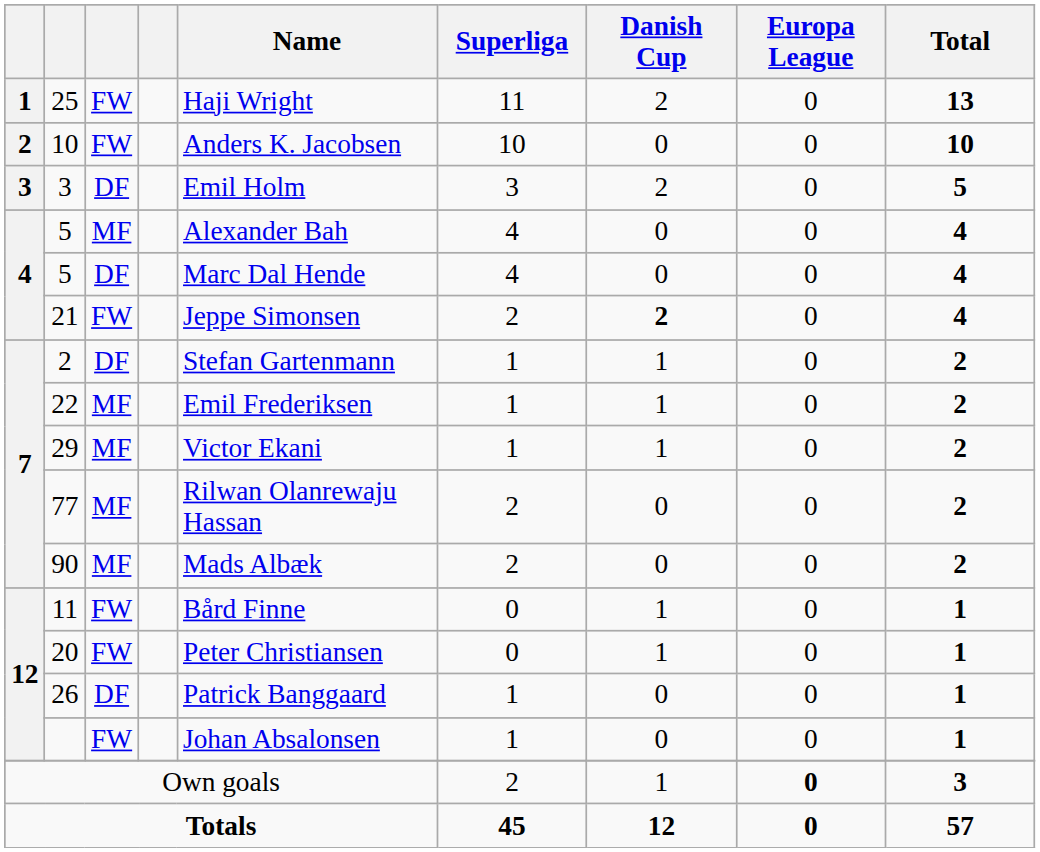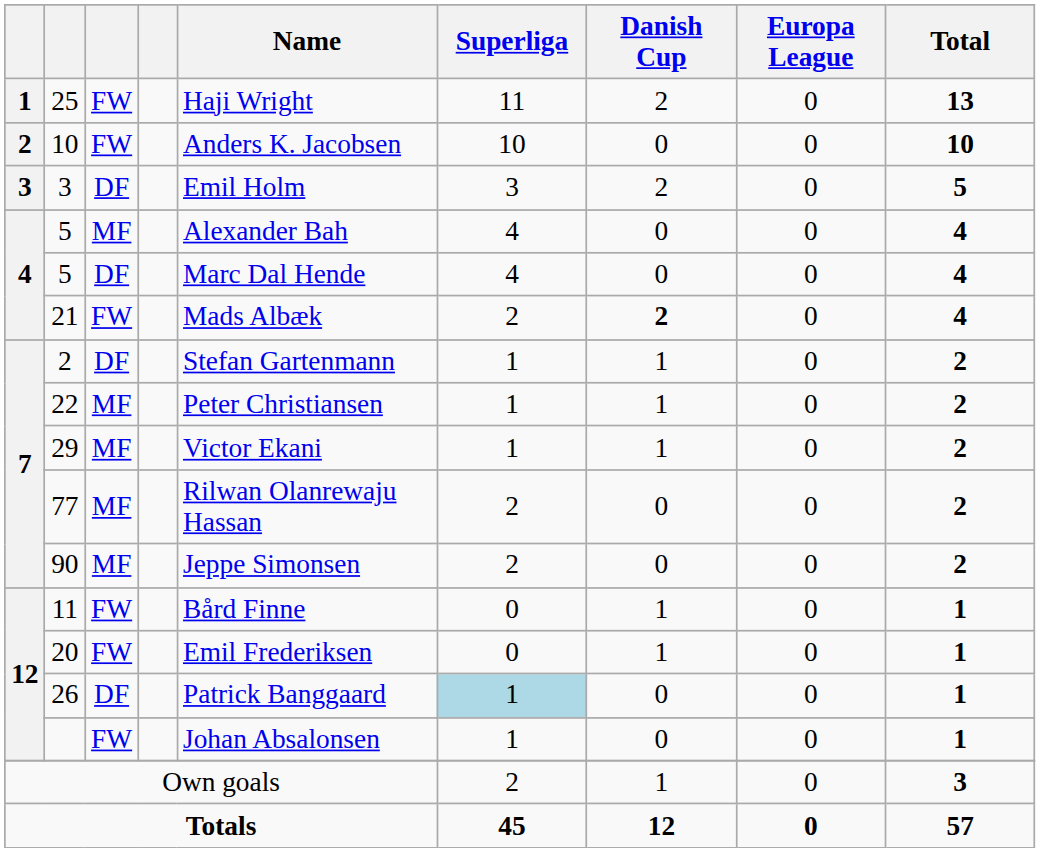(272, 317) Jeppe Simonsen -> (253, 317) Mads Albæk
(278, 404) Emil Frederiksen -> (283, 404) Peter Christiansen
(253, 565) Mads Albæk -> (272, 565) Jeppe Simonsen
(283, 651) Peter Christiansen -> (278, 651) Emil Frederiksen
(512, 695) no background -> (512, 695) lightblue background
(811, 782) bold -> (811, 782) normal
